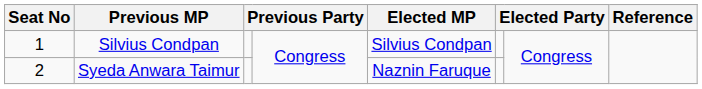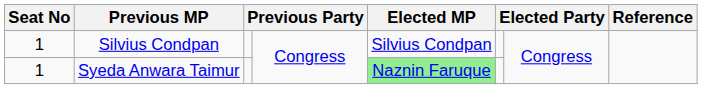(39, 70) 2 -> (39, 70) 1
(432, 70) no background -> (432, 70) lightgreen background
